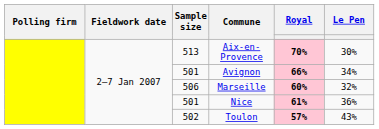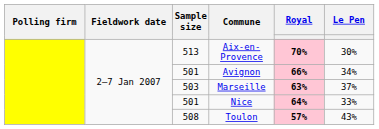(191, 87) 506 -> (191, 87) 503
(299, 87) 60% -> (299, 87) 63%
(349, 87) 32% -> (349, 87) 37%
(299, 102) 61% -> (299, 102) 64%
(349, 102) 36% -> (349, 102) 33%
(191, 117) 502 -> (191, 117) 508
